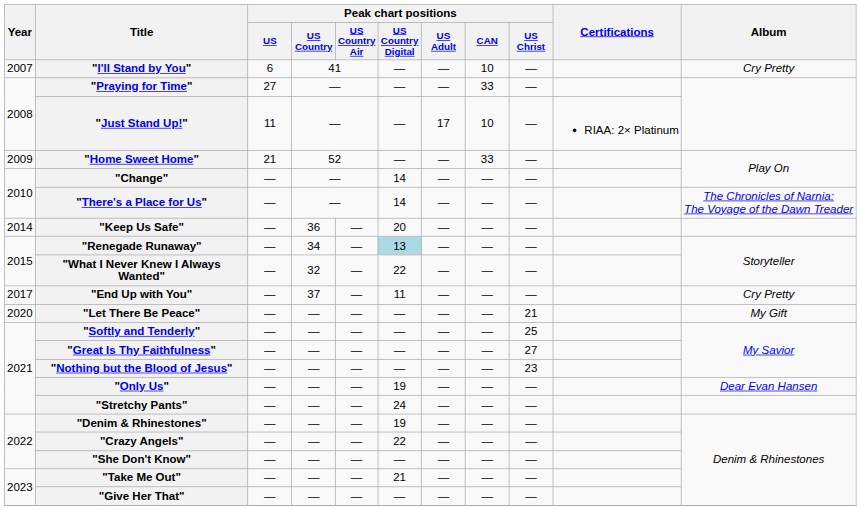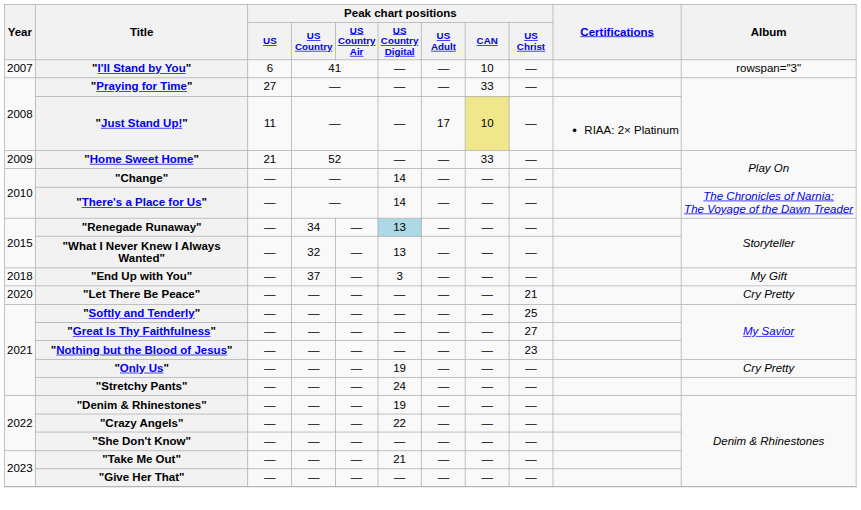(769, 68) Cry Pretty -> (769, 68) rowspan="3"
(487, 123) no background -> (487, 123) khaki background
- row: (142, 227)
(400, 270) 22 -> (400, 252) 13
(20, 295) 2017 -> (20, 277) 2018
(400, 295) 11 -> (400, 277) 3
(769, 295) Cry Pretty -> (769, 277) My Gift
(769, 313) My Gift -> (769, 295) Cry Pretty
(769, 386) Dear Evan Hansen -> (769, 368) Cry Pretty
